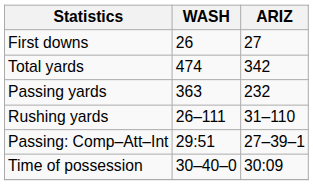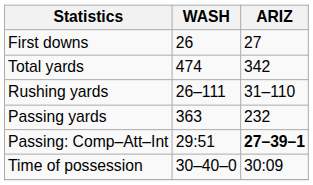rows swapped: (58, 117) <-> (57, 92)
(275, 141) normal -> (275, 141) bold
